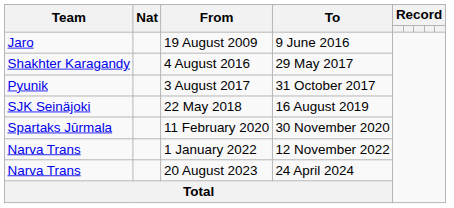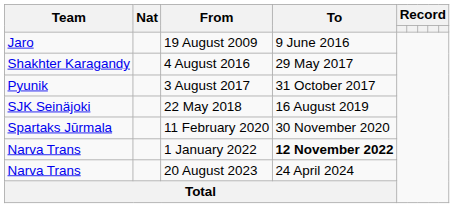(333, 149) normal -> (334, 149) bold
